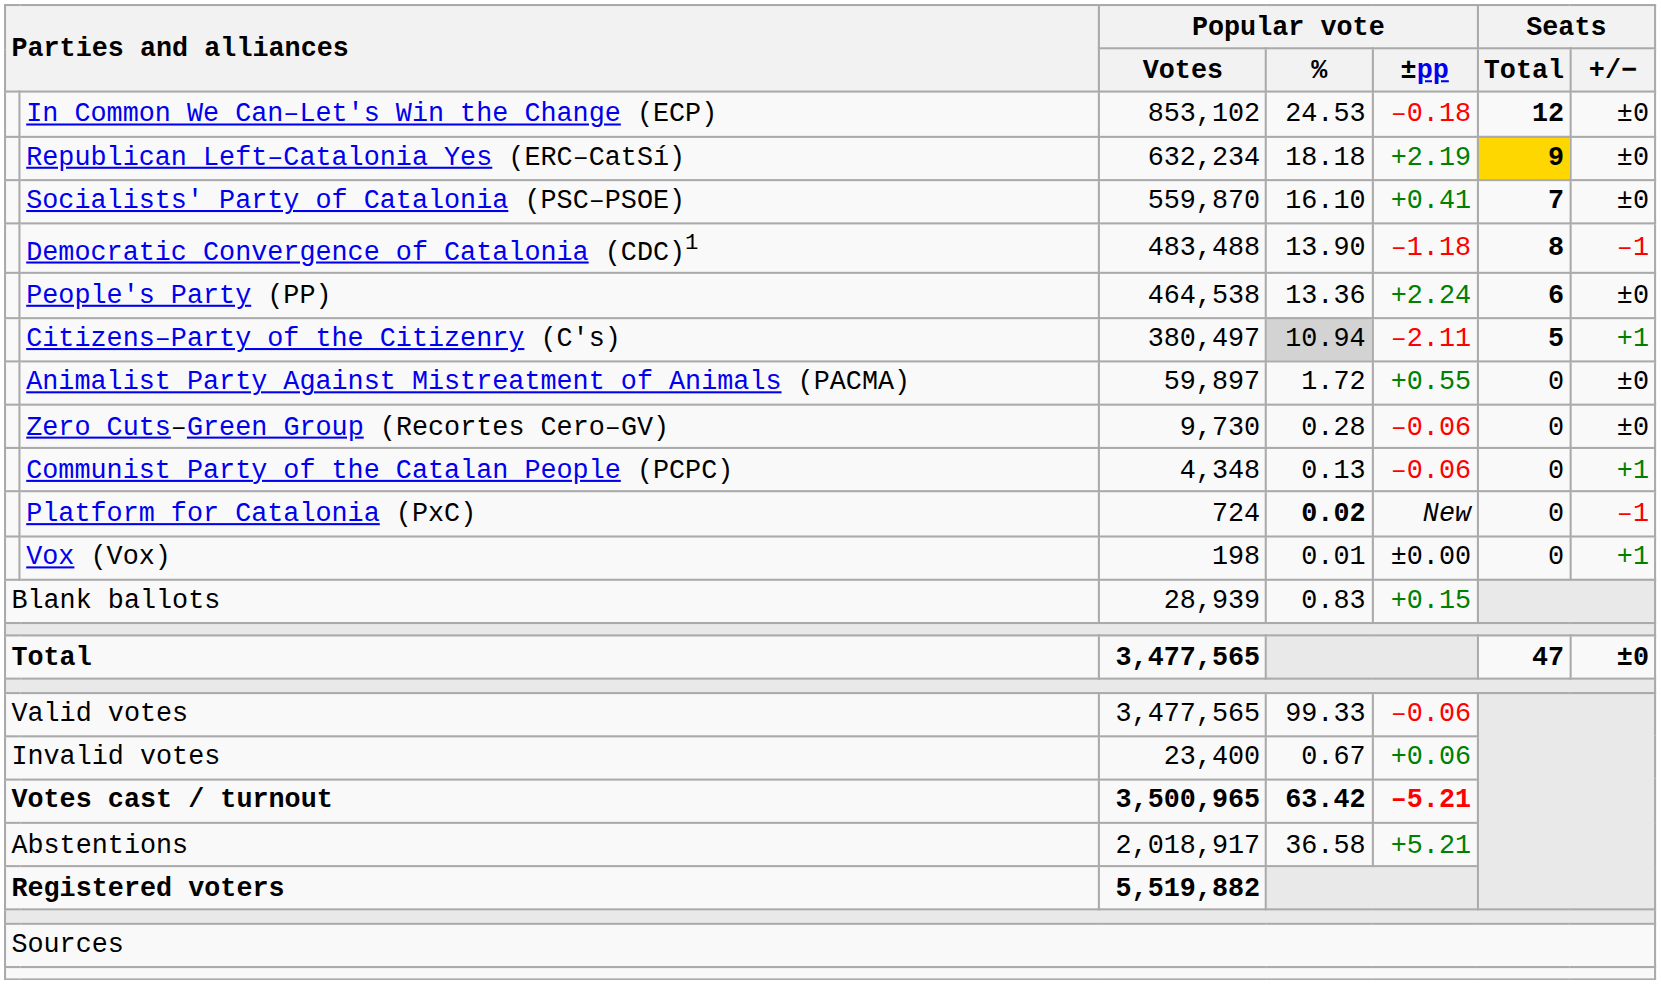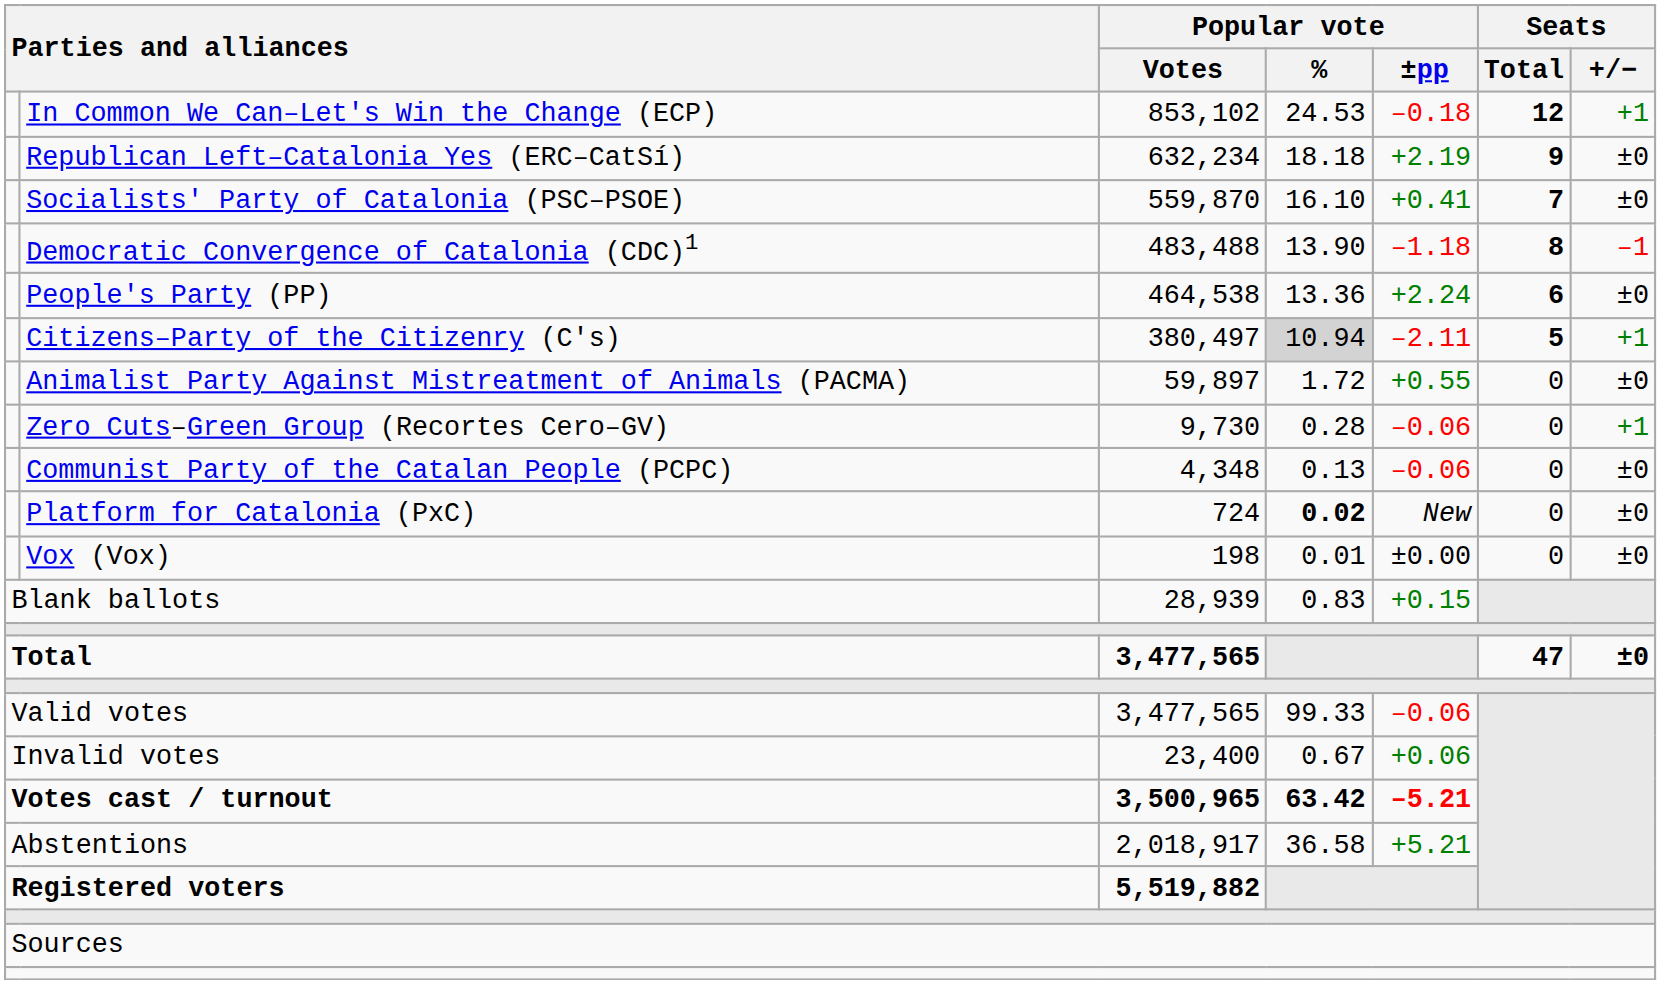(1633, 114) ±0 -> (1633, 114) +1
(1556, 158) gold background -> (1556, 158) no background
(1633, 427) ±0 -> (1633, 427) +1
(1633, 470) +1 -> (1633, 470) ±0
(1633, 514) –1 -> (1633, 514) ±0
(1633, 557) +1 -> (1633, 557) ±0
